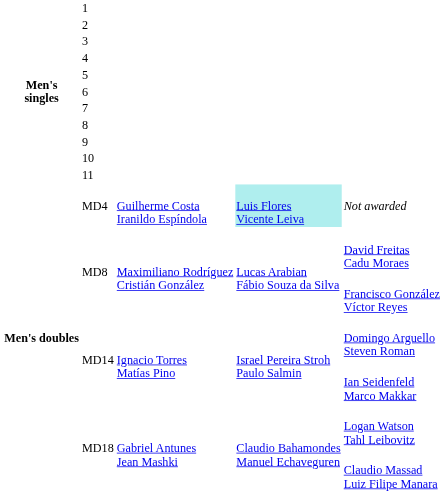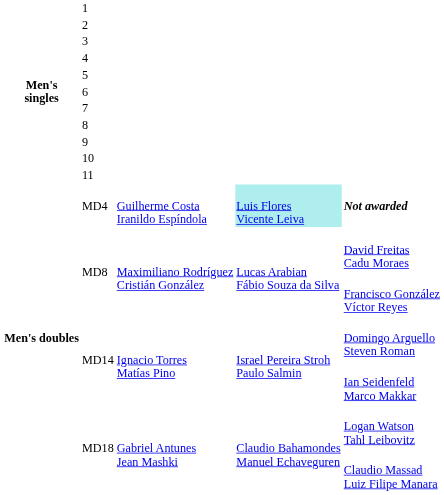(375, 205) normal -> (376, 205) bold
